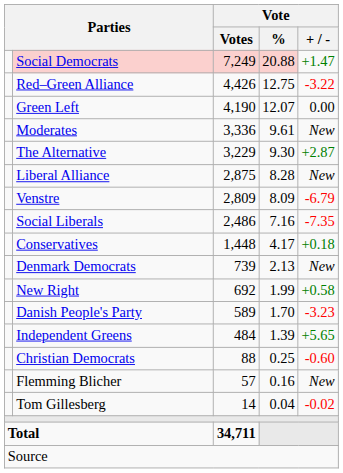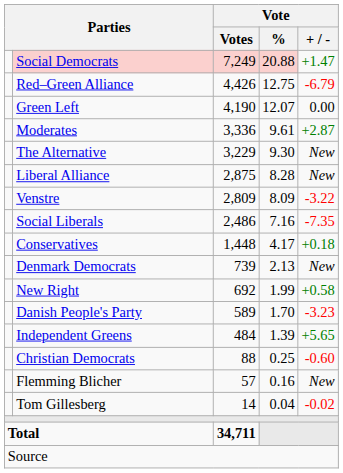(320, 84) -3.22 -> (320, 84) -6.79
(322, 130) New -> (318, 130) +2.87
(318, 152) +2.87 -> (322, 152) New
(320, 198) -6.79 -> (320, 198) -3.22
